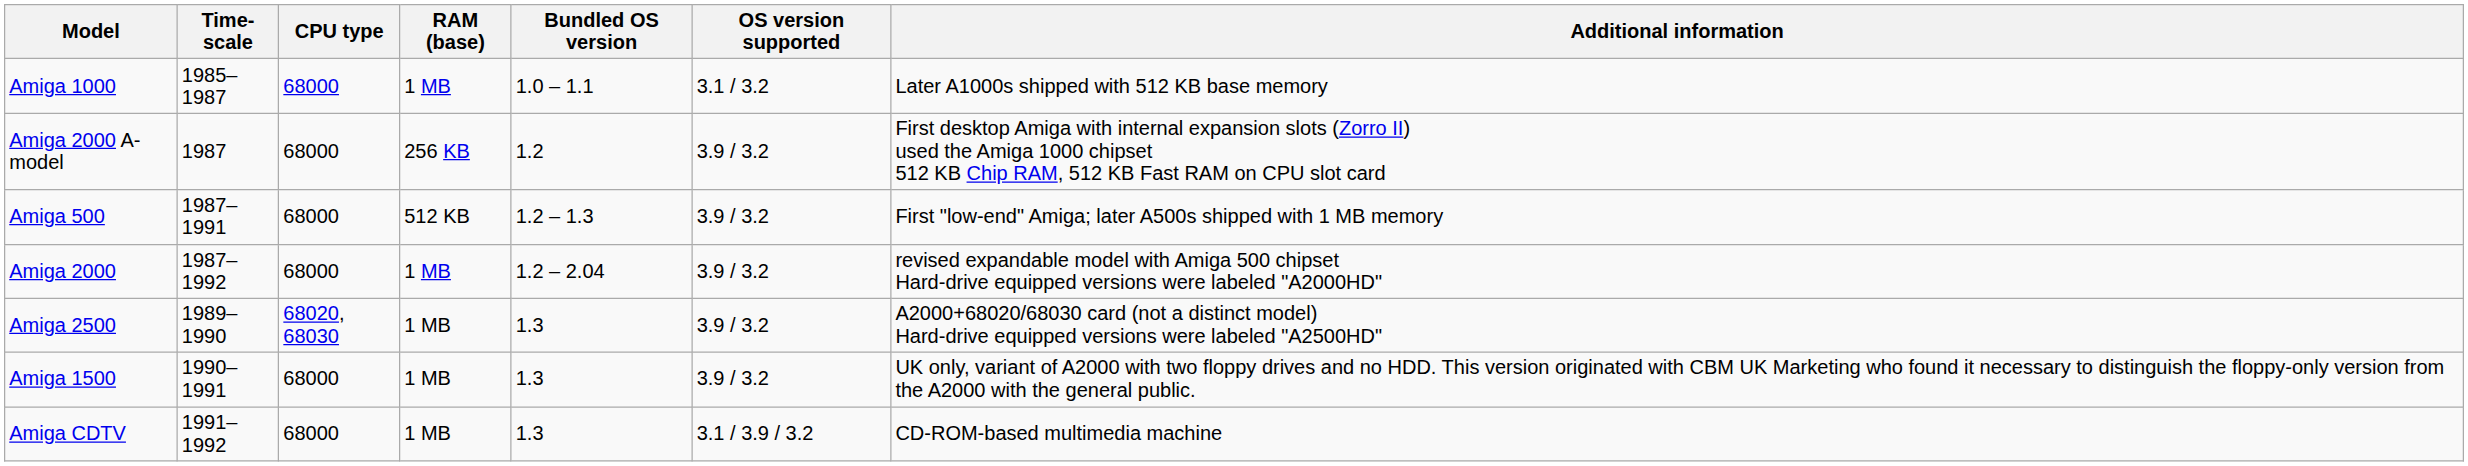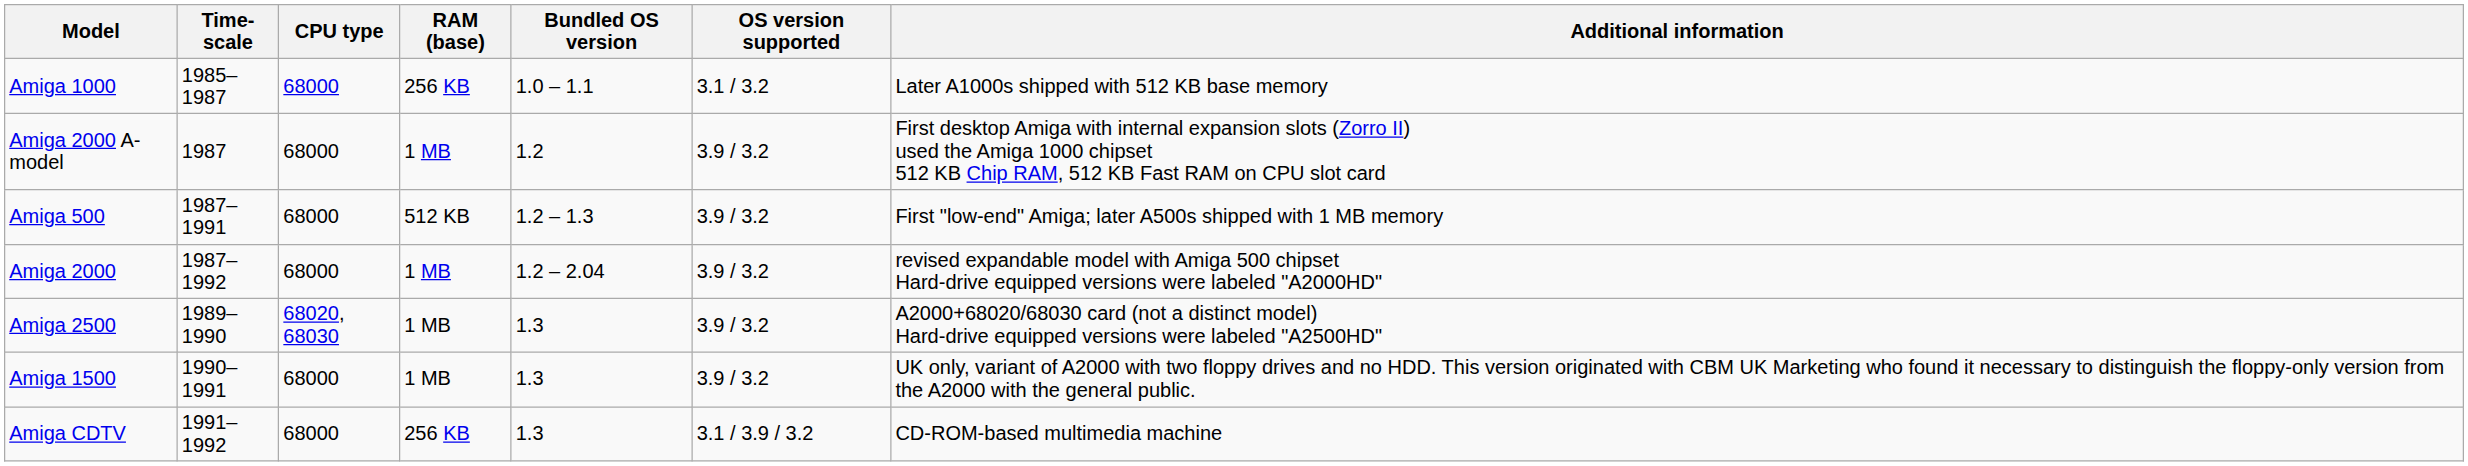(428, 85) 1 MB -> (437, 85) 256 KB
(437, 151) 256 KB -> (428, 151) 1 MB
(428, 433) 1 MB -> (437, 433) 256 KB
